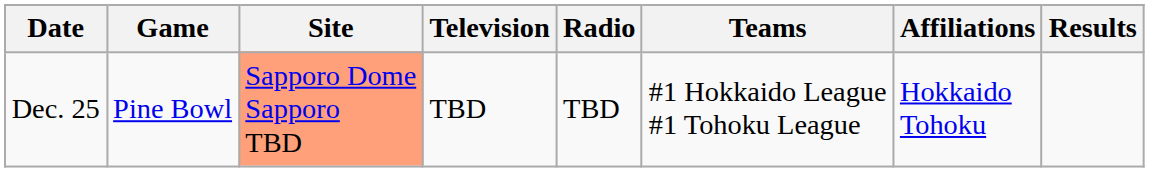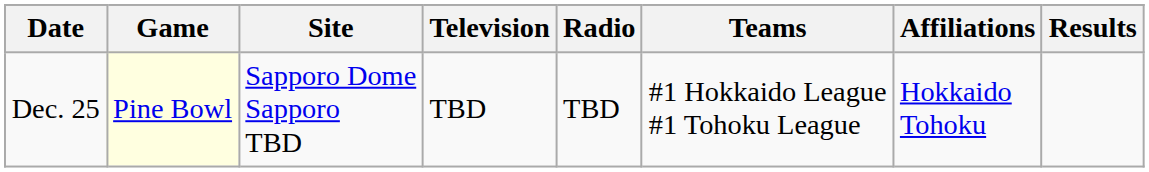(173, 108) no background -> (173, 108) lightyellow background
(331, 108) lightsalmon background -> (331, 108) no background
